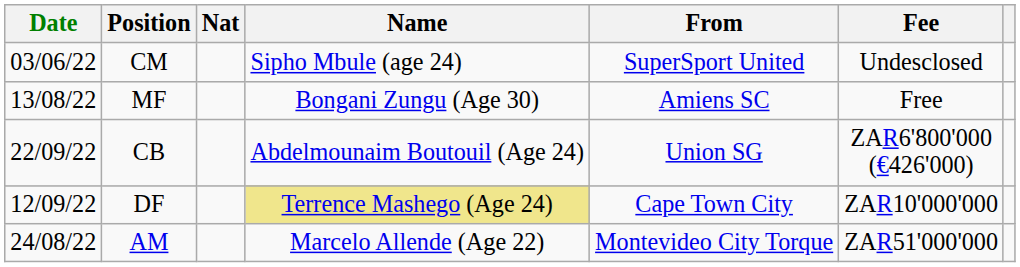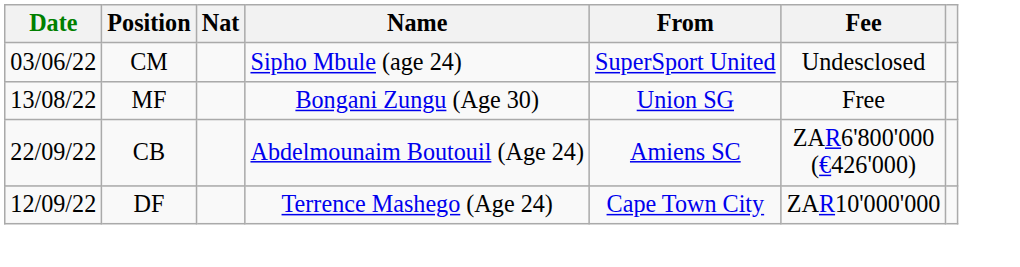(714, 100) Amiens SC -> (685, 100) Union SG
(714, 152) Union SG -> (685, 152) Amiens SC
(417, 204) khaki background -> (417, 204) no background
- row: (149, 242)
